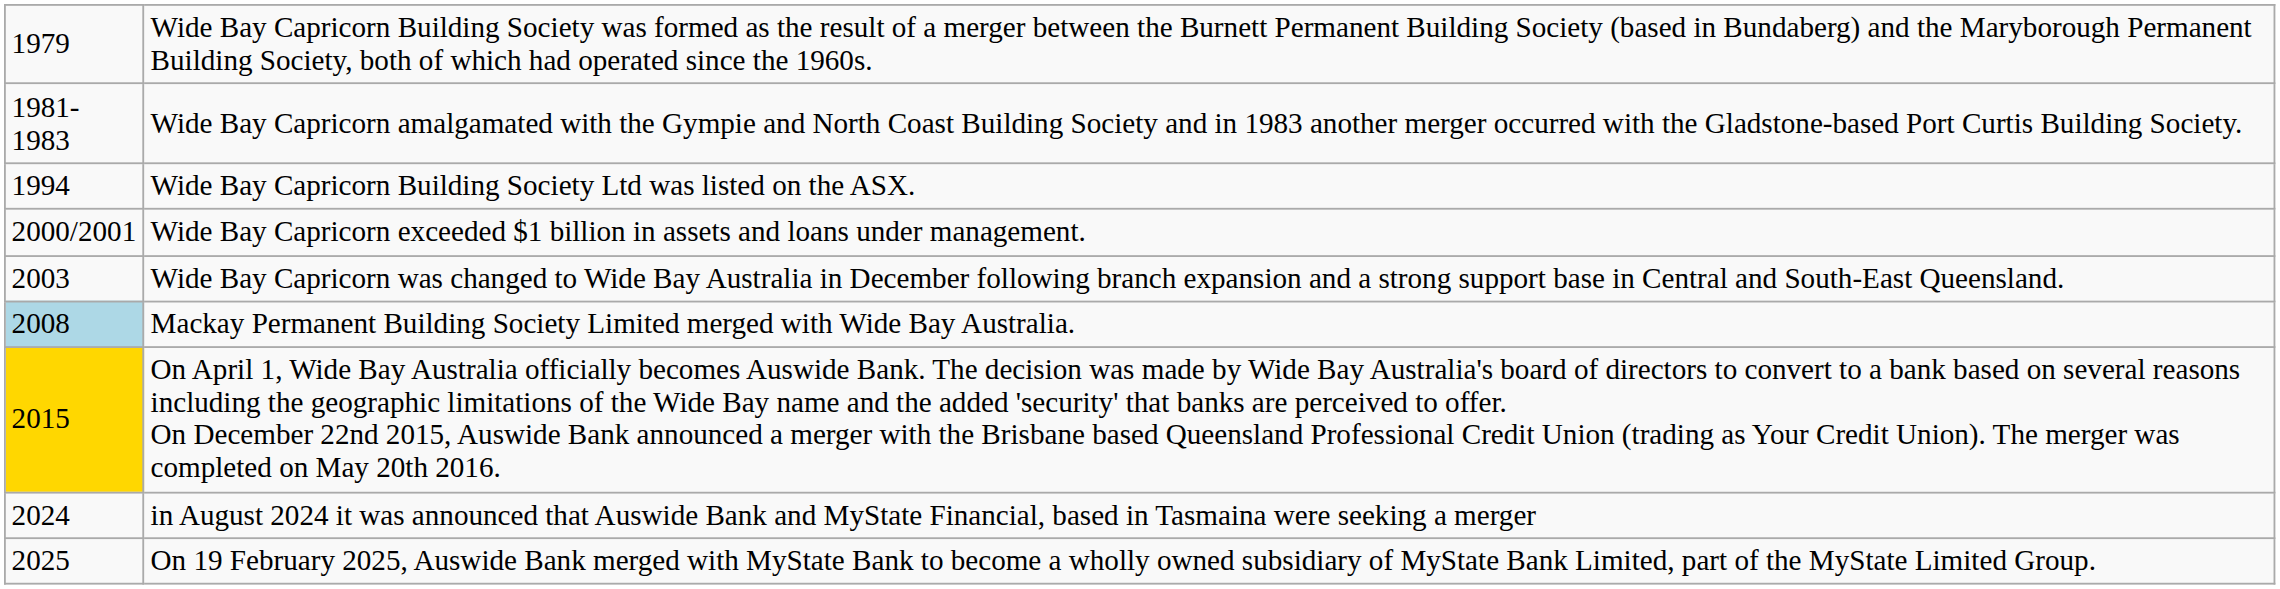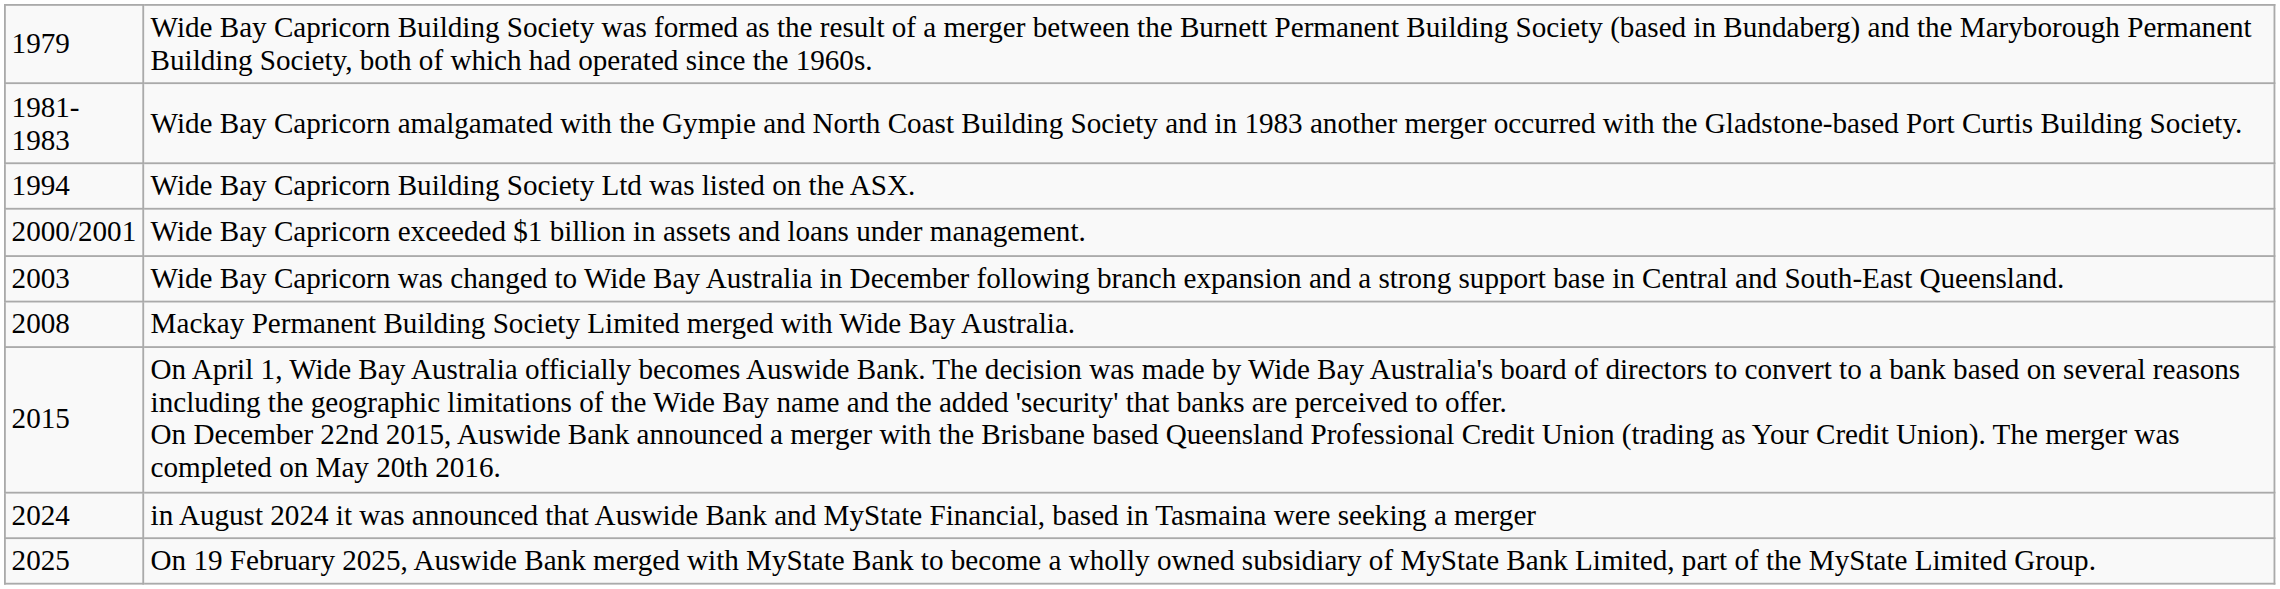(41, 324) lightblue background -> (41, 324) no background
(41, 419) gold background -> (41, 419) no background
